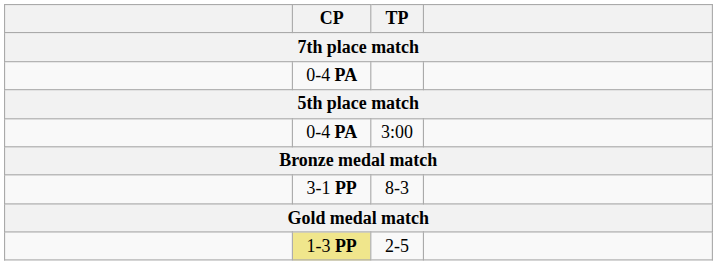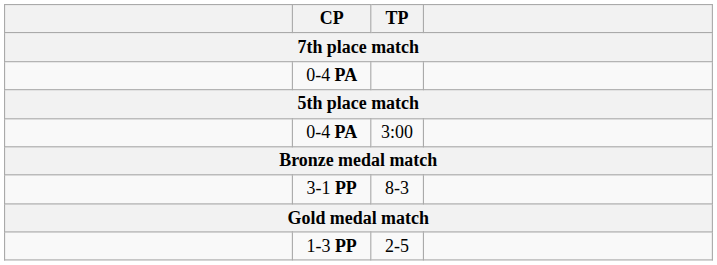(332, 246) khaki background -> (332, 246) no background
